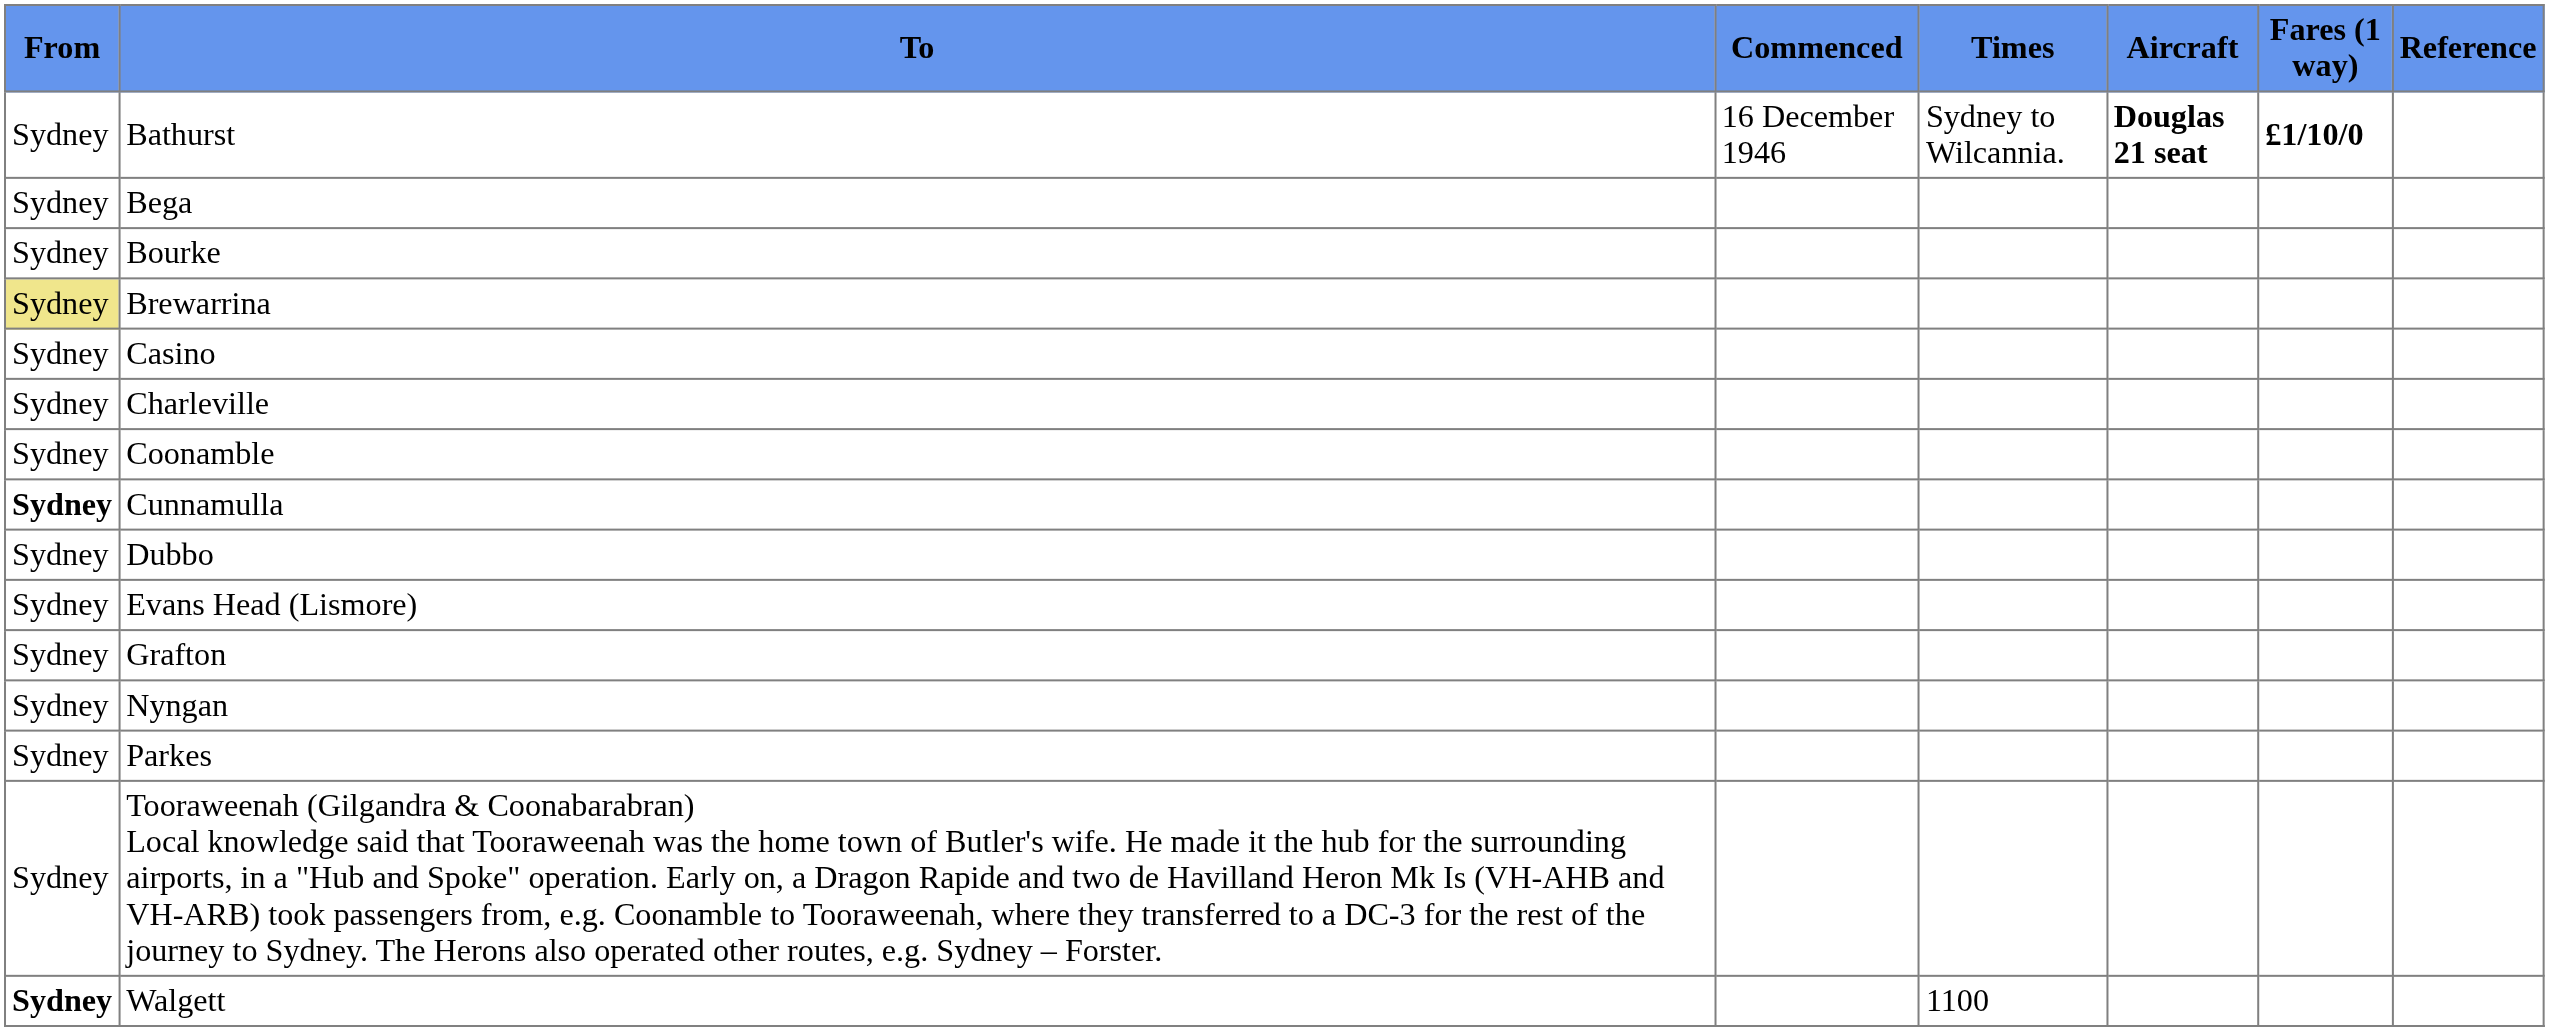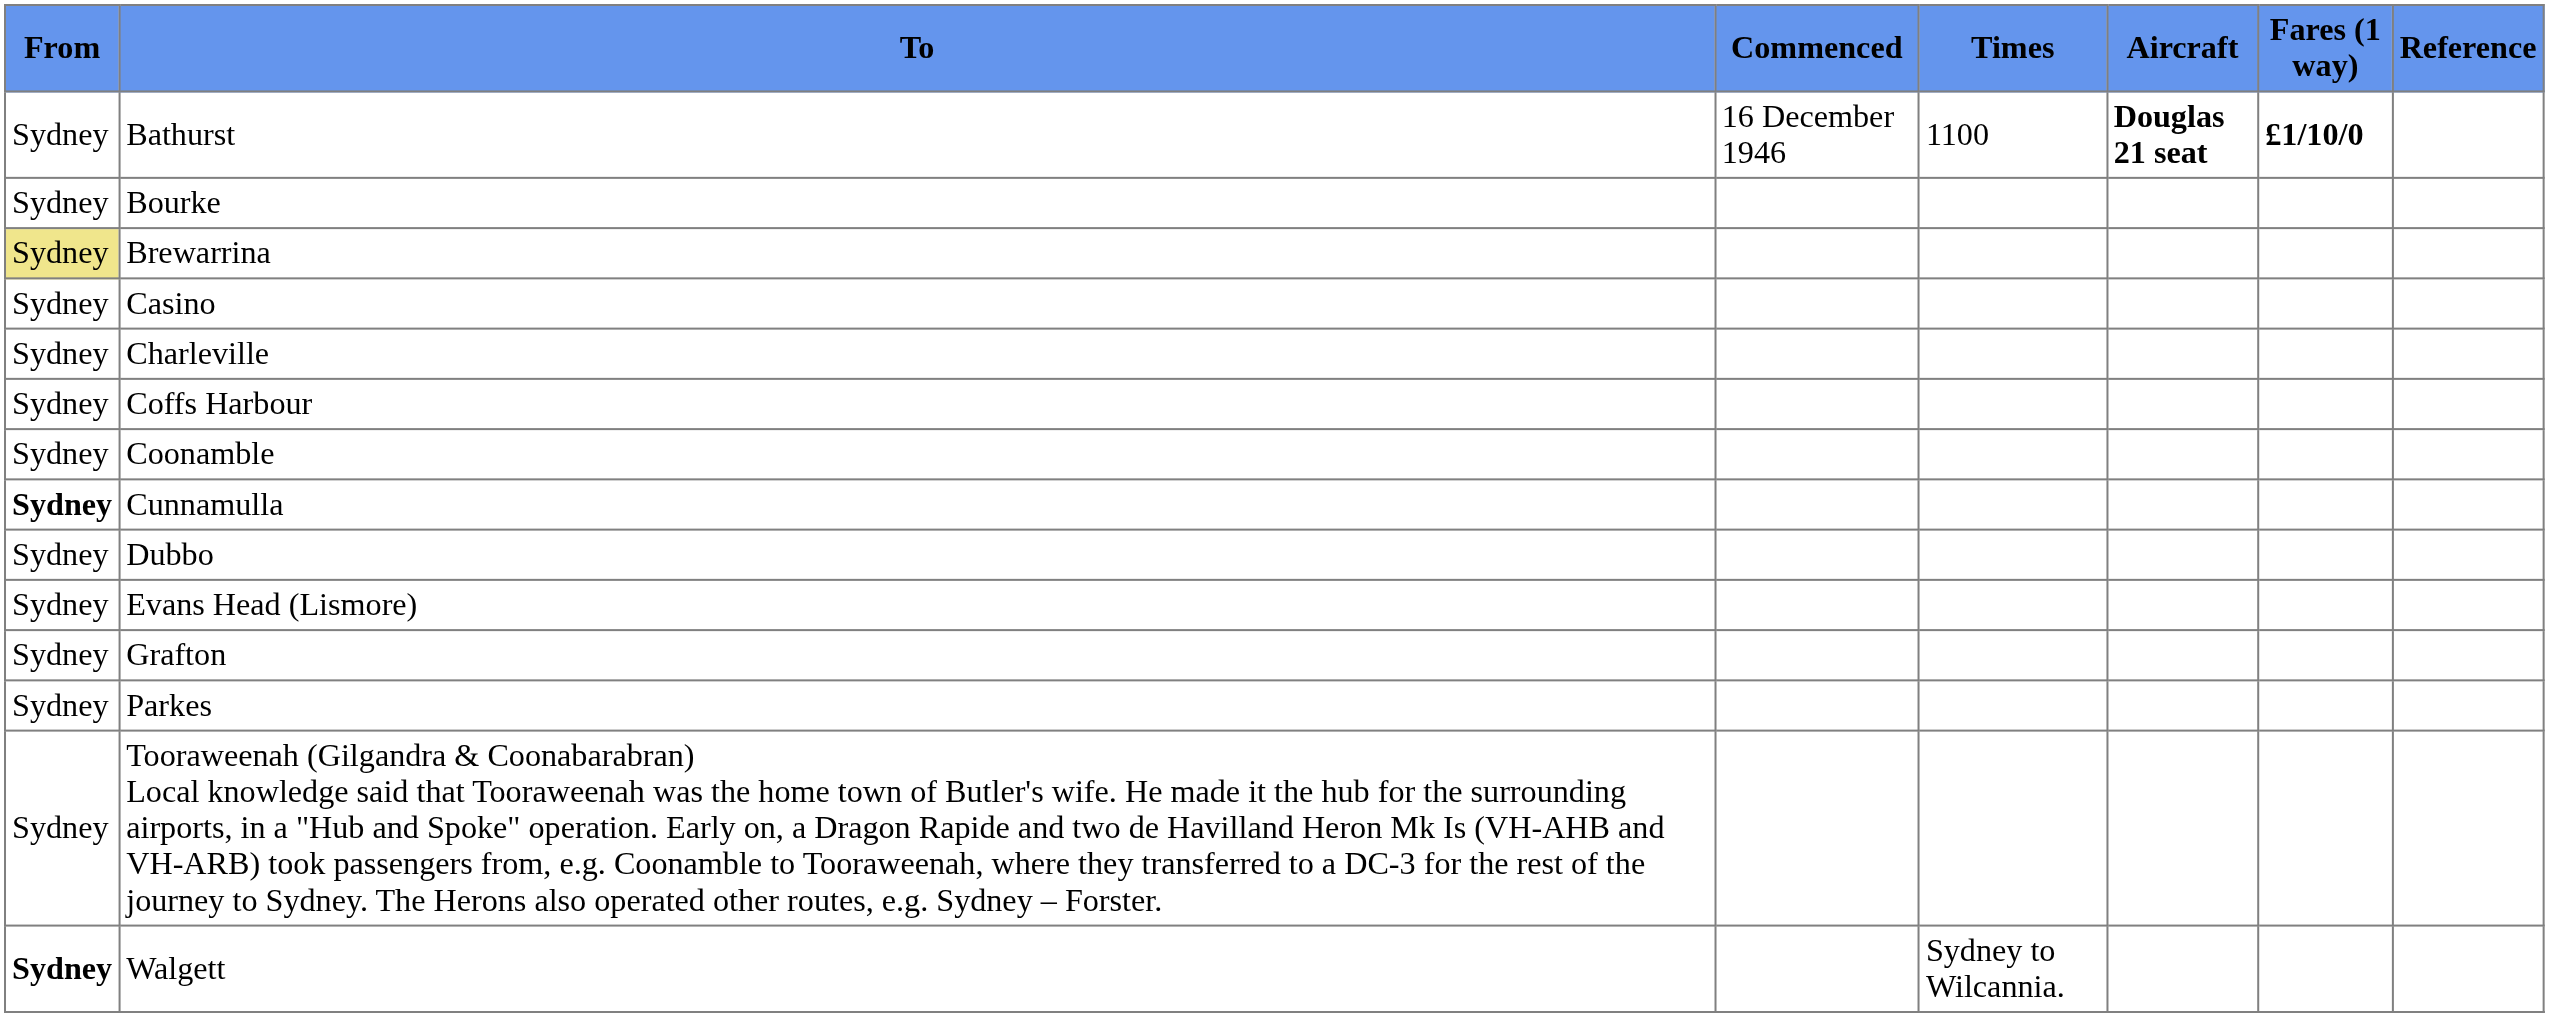(1995, 134) Sydney to Wilcannia. -> (1957, 134) 1100
- row: (159, 202)
+ row: (219, 403)
- row: (177, 704)
(1957, 1000) 1100 -> (1995, 968) Sydney to Wilcannia.
